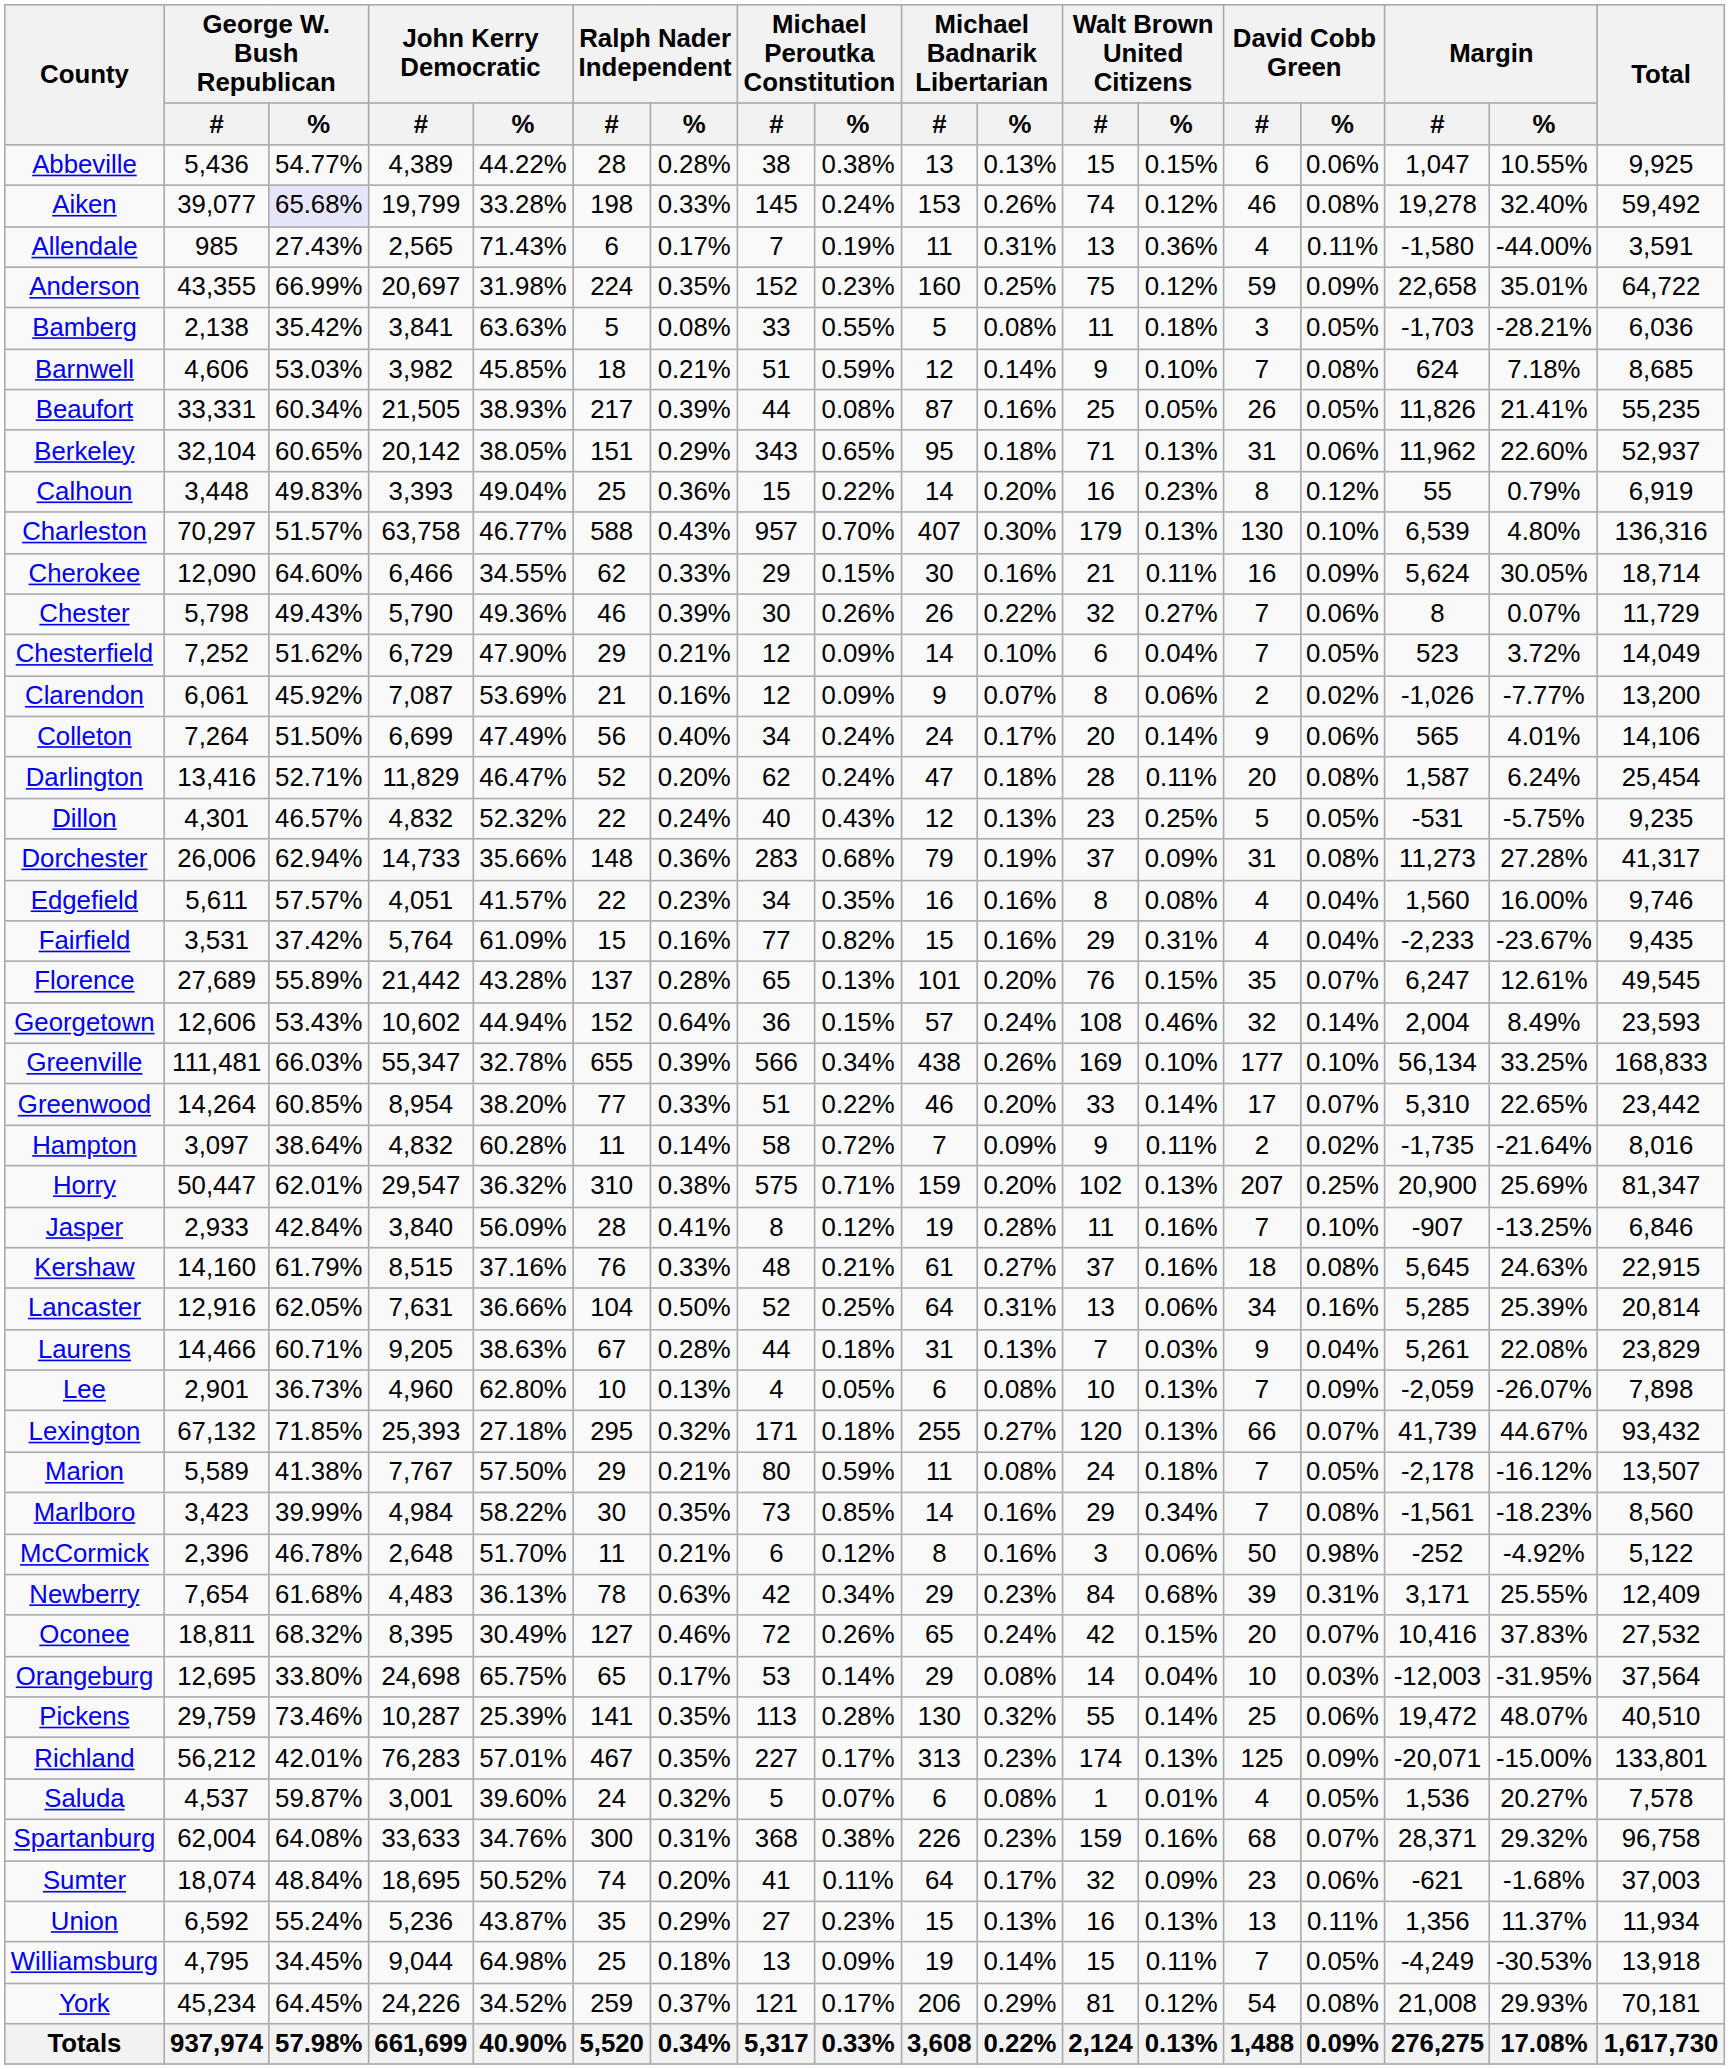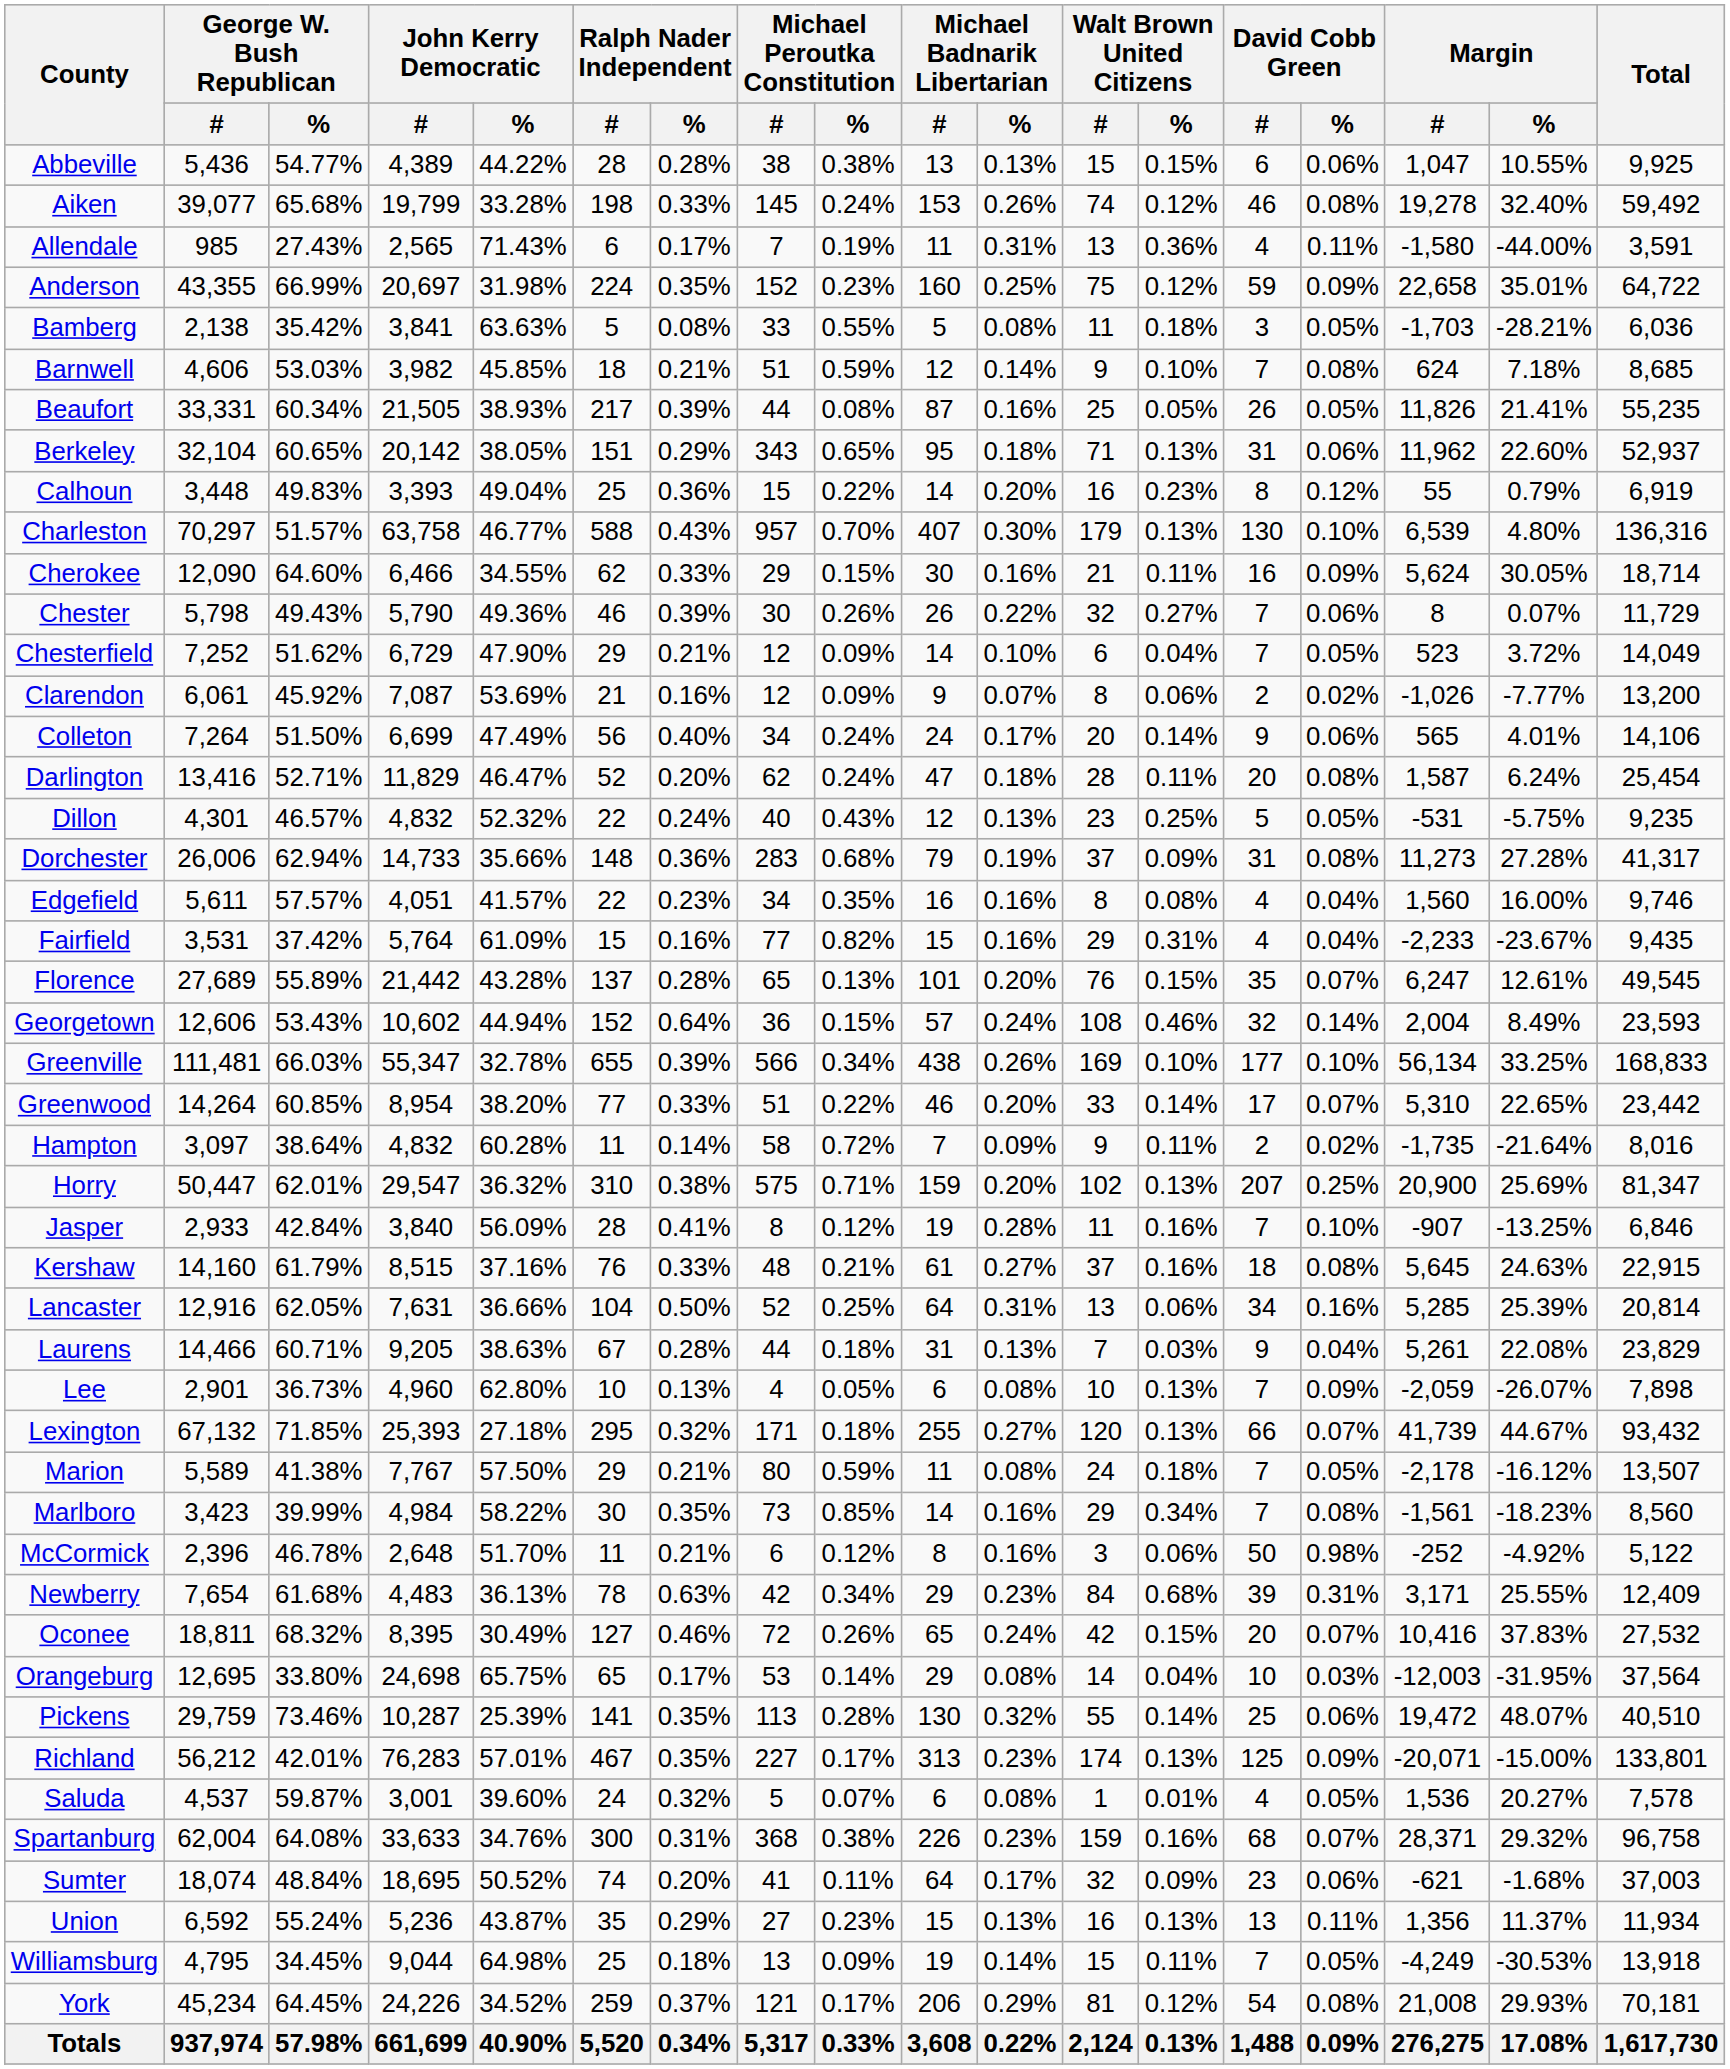(319, 205) lavender background -> (319, 205) no background
